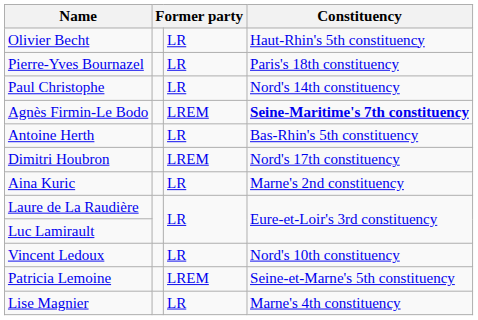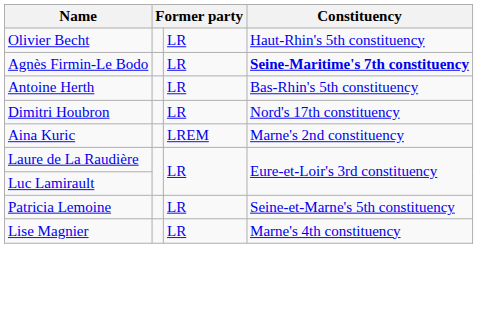- row: (76, 64)
- row: (56, 87)
(188, 111) LREM -> (177, 64) LR
(188, 159) LREM -> (177, 111) LR
(177, 183) LR -> (188, 135) LREM
- row: (56, 254)
(188, 278) LREM -> (177, 207) LR
